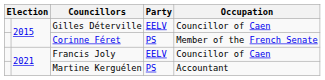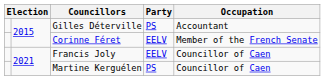(156, 26) EELV -> (151, 26) PS
(223, 26) Councillor of Caen -> (202, 26) Accountant
(151, 40) PS -> (156, 40) EELV
(202, 68) Accountant -> (223, 68) Councillor of Caen
